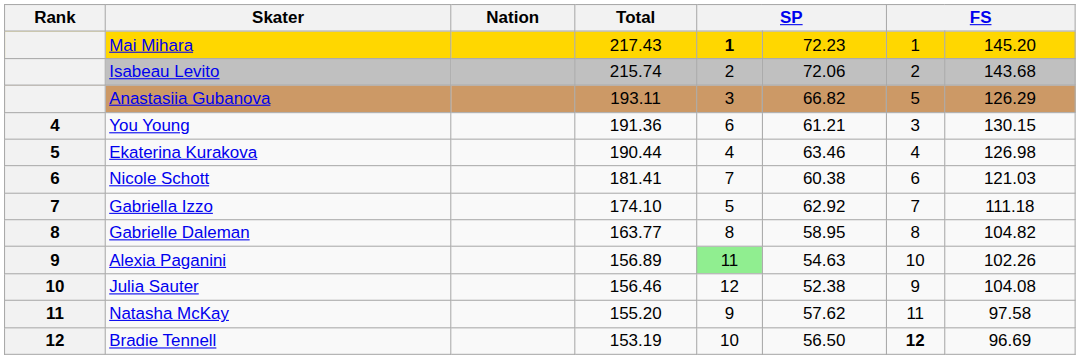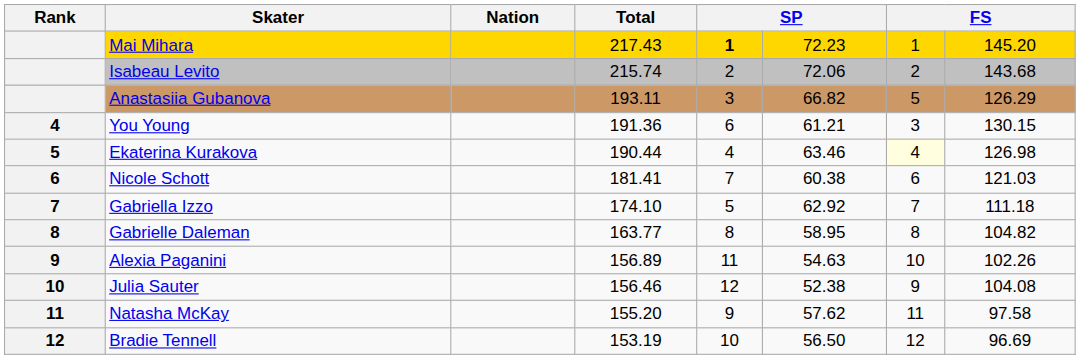(915, 152) no background -> (915, 152) lightyellow background
(729, 260) lightgreen background -> (729, 260) no background
(915, 340) bold -> (915, 340) normal
